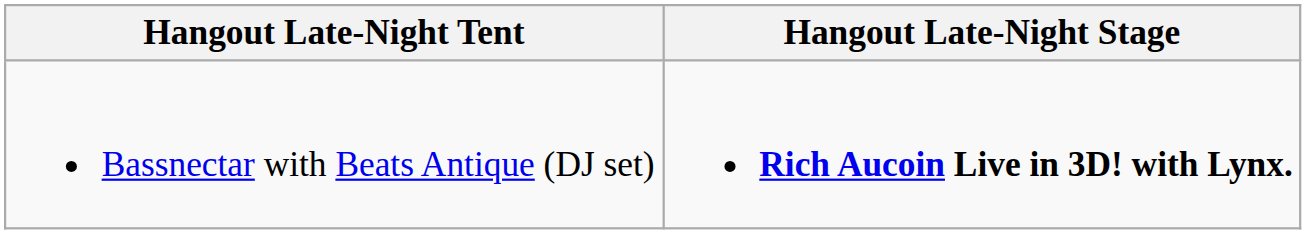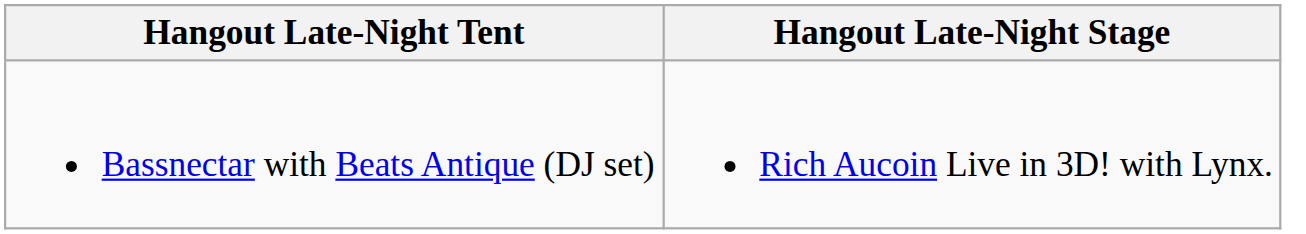(982, 164) bold -> (972, 164) normal
